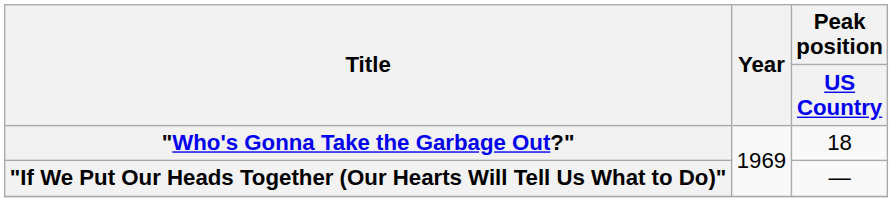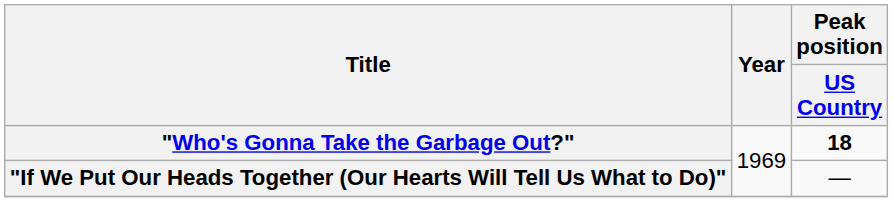(840, 142) normal -> (840, 142) bold
